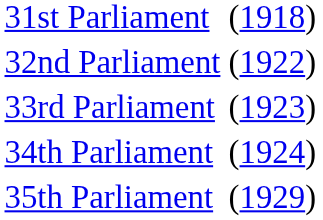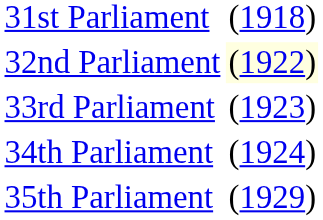(272, 62) no background -> (272, 62) lightyellow background
